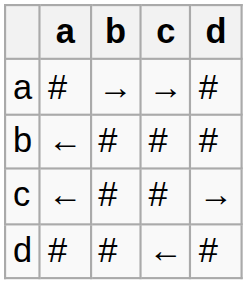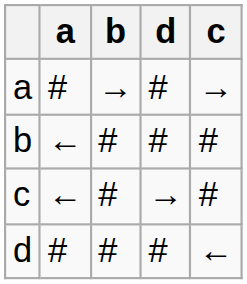columns swapped: (166, 31) <-> (216, 31)
